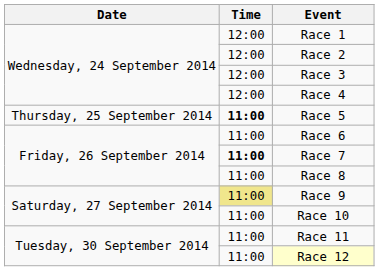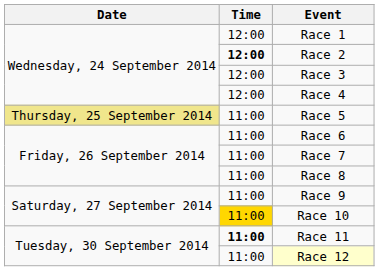(246, 55) normal -> (246, 55) bold
(112, 115) no background -> (112, 115) khaki background
(246, 115) bold -> (246, 115) normal
(246, 155) bold -> (246, 155) normal
(246, 196) khaki background -> (246, 196) no background
(246, 216) no background -> (246, 216) gold background
(246, 236) normal -> (246, 236) bold
